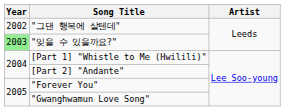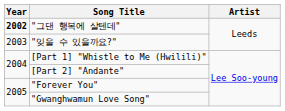(17, 26) normal -> (17, 26) bold
(17, 42) lightgreen background -> (17, 42) no background
